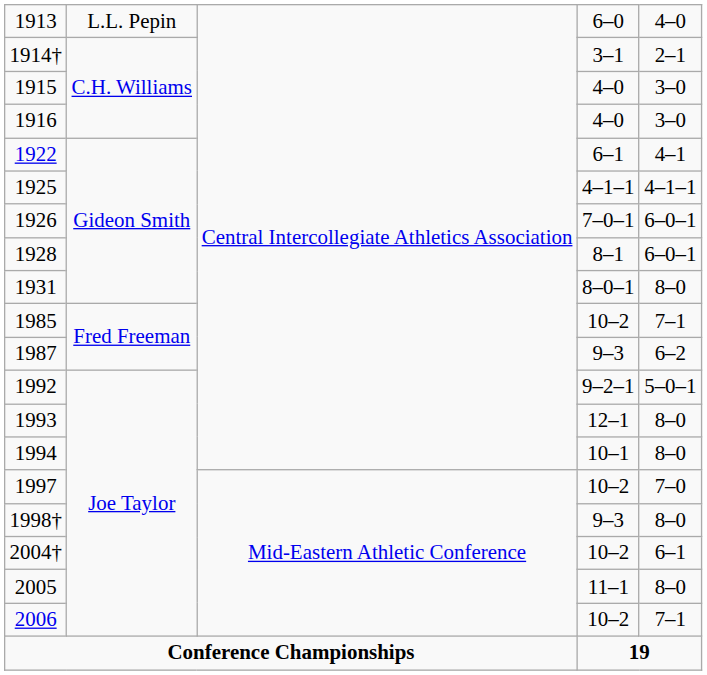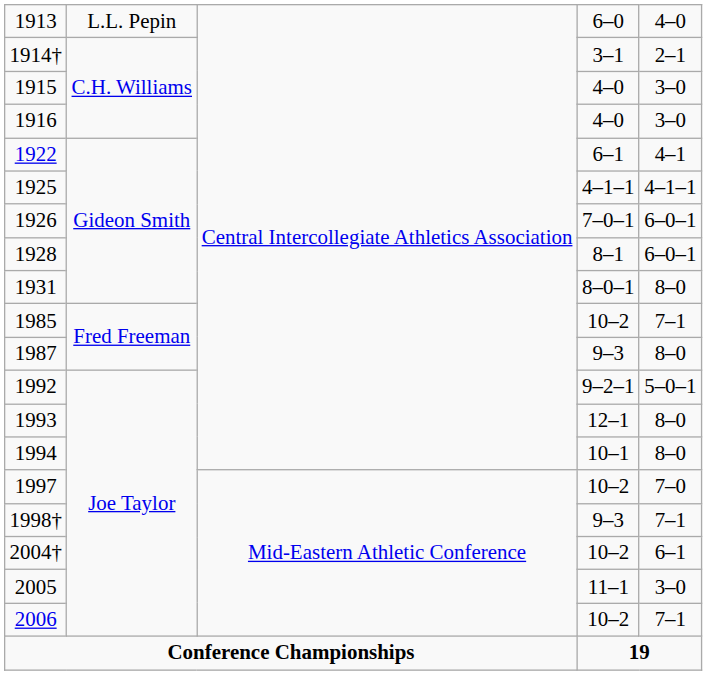(670, 353) 6–2 -> (670, 353) 8–0
(670, 519) 8–0 -> (670, 519) 7–1
(670, 586) 8–0 -> (670, 586) 3–0
